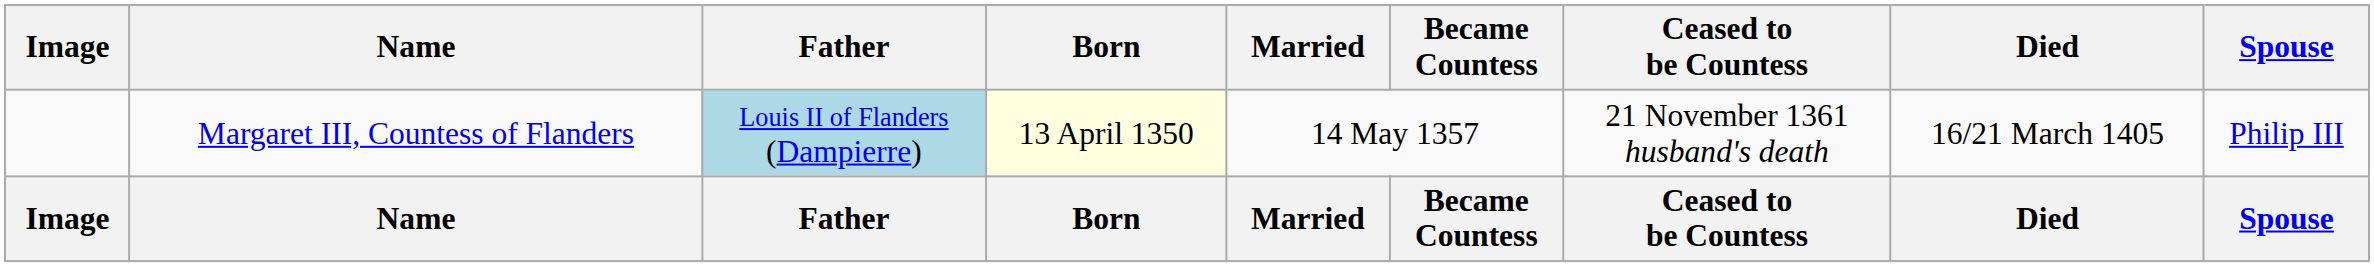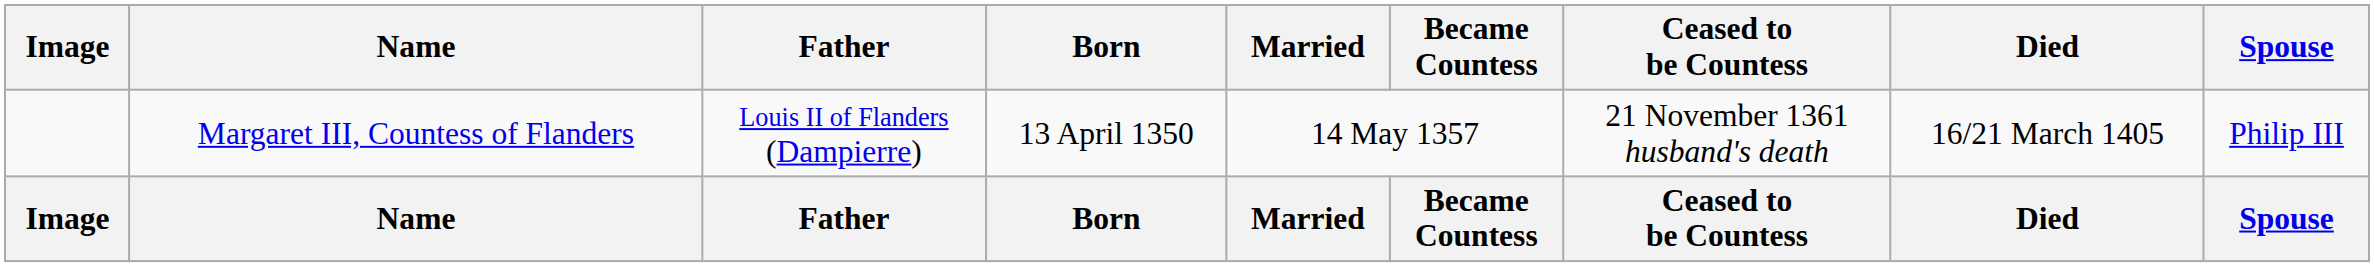(844, 134) lightblue background -> (844, 134) no background
(1106, 132) lightyellow background -> (1106, 132) no background
